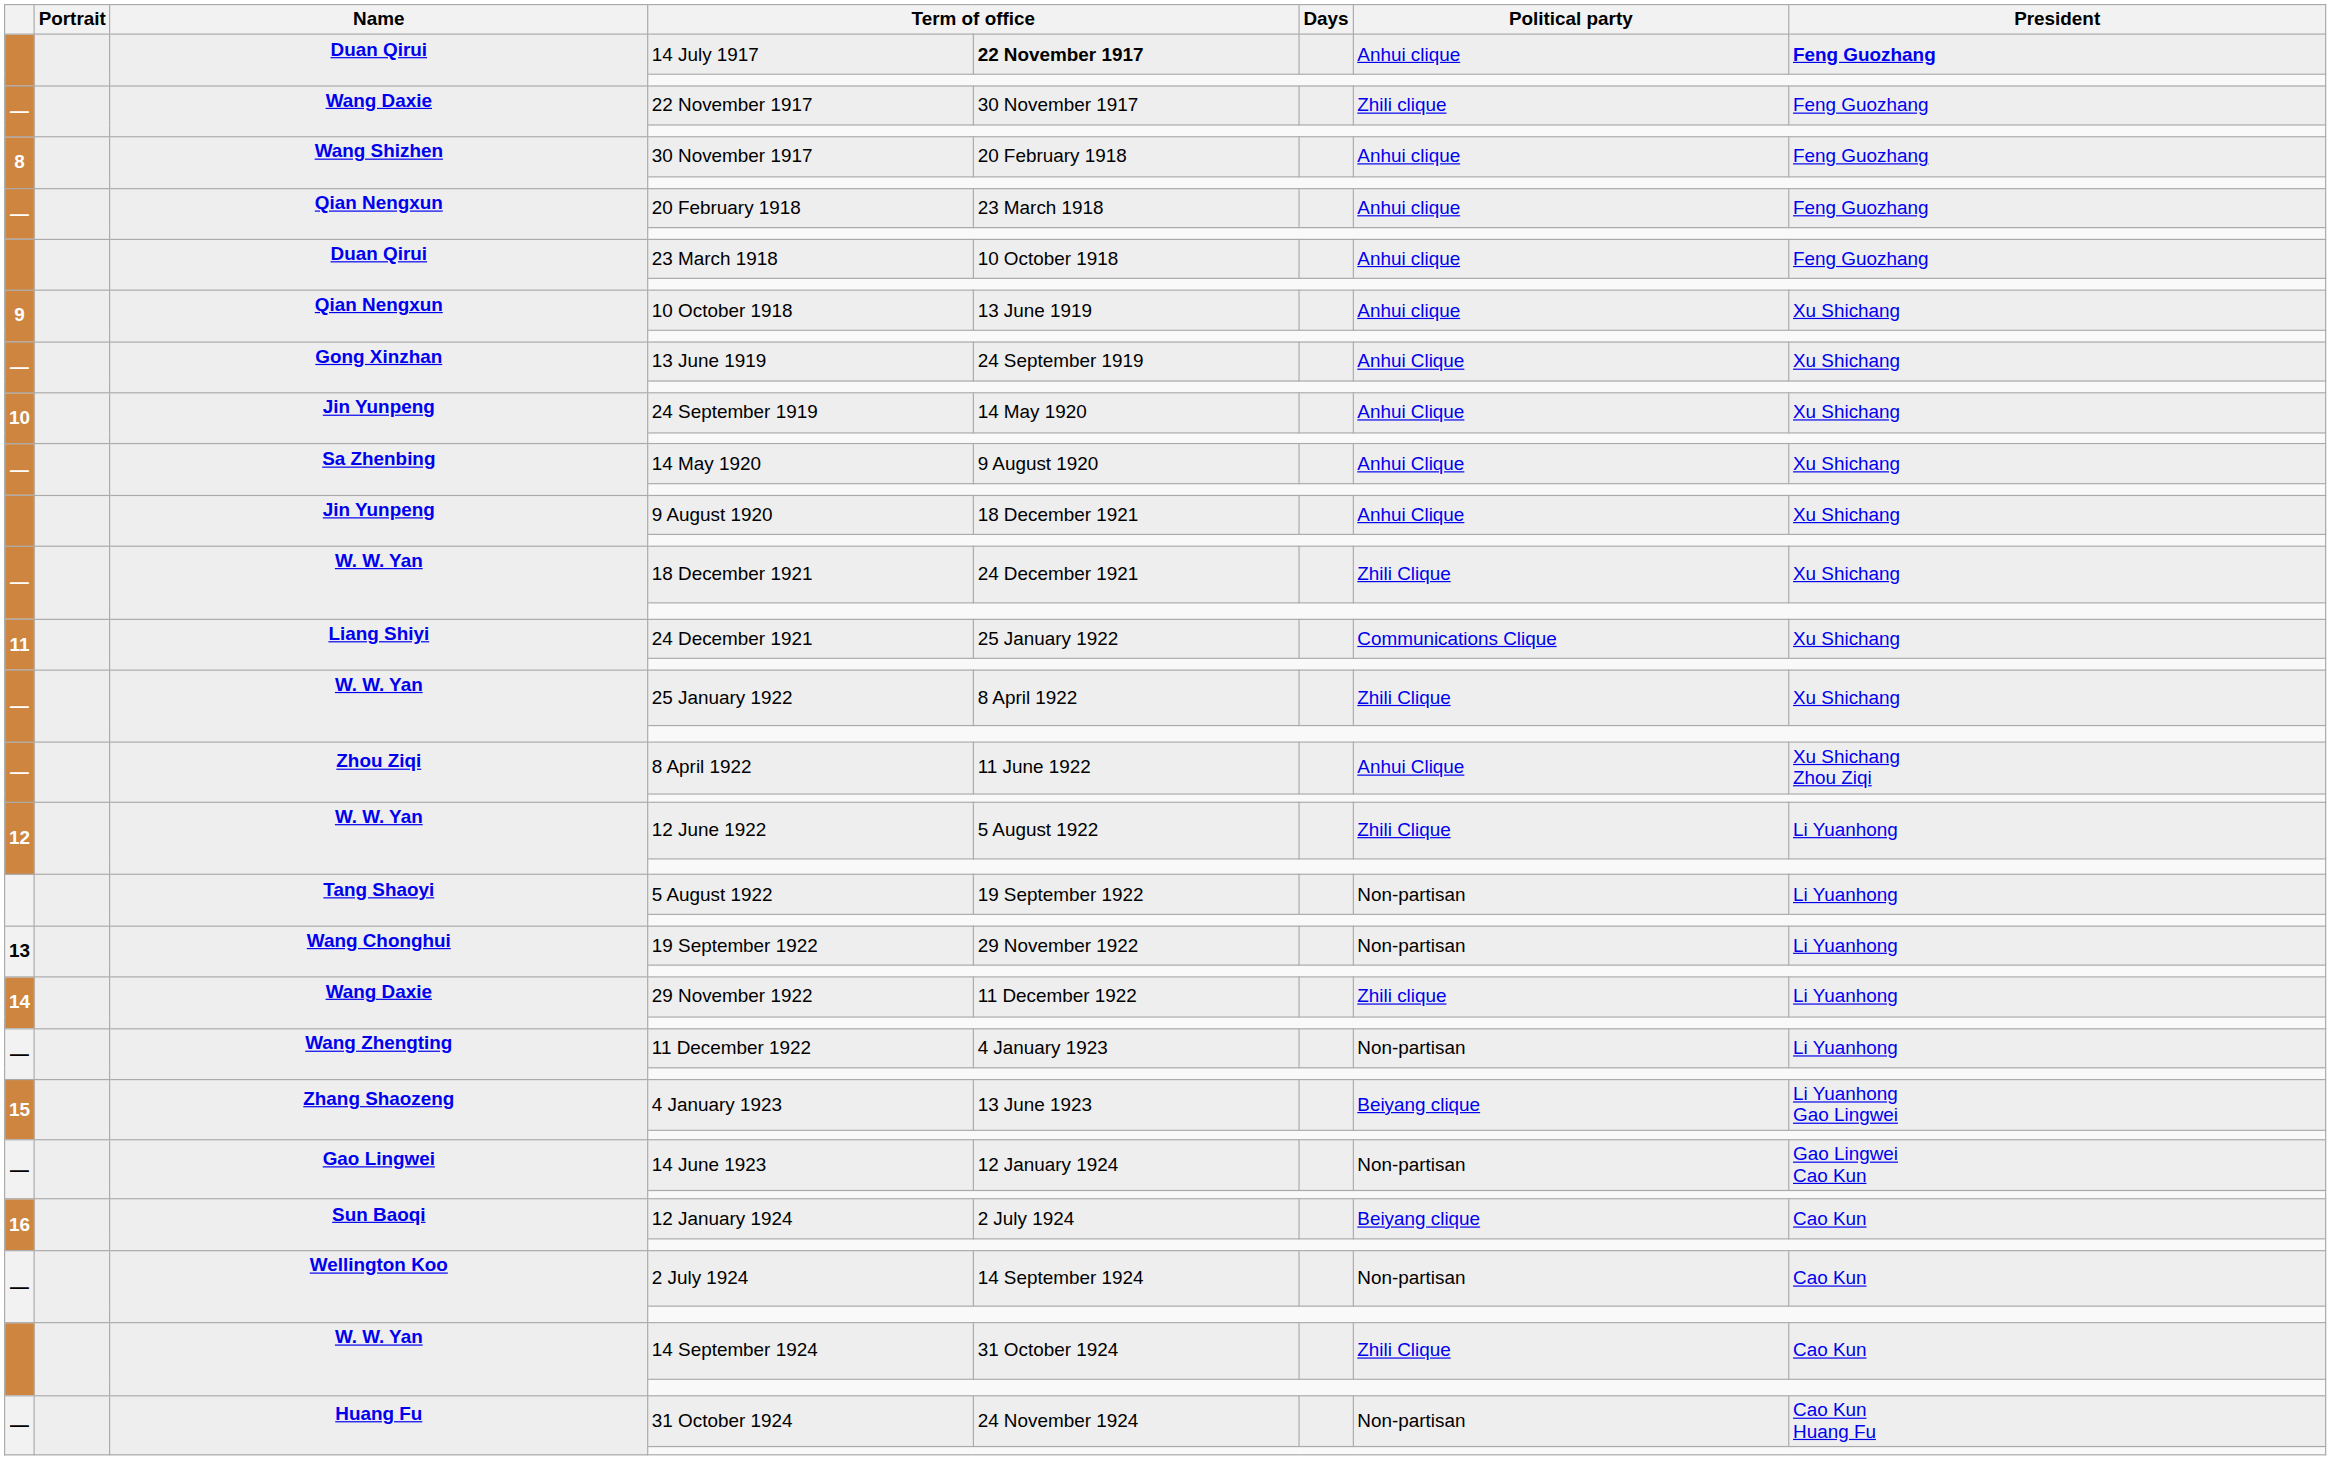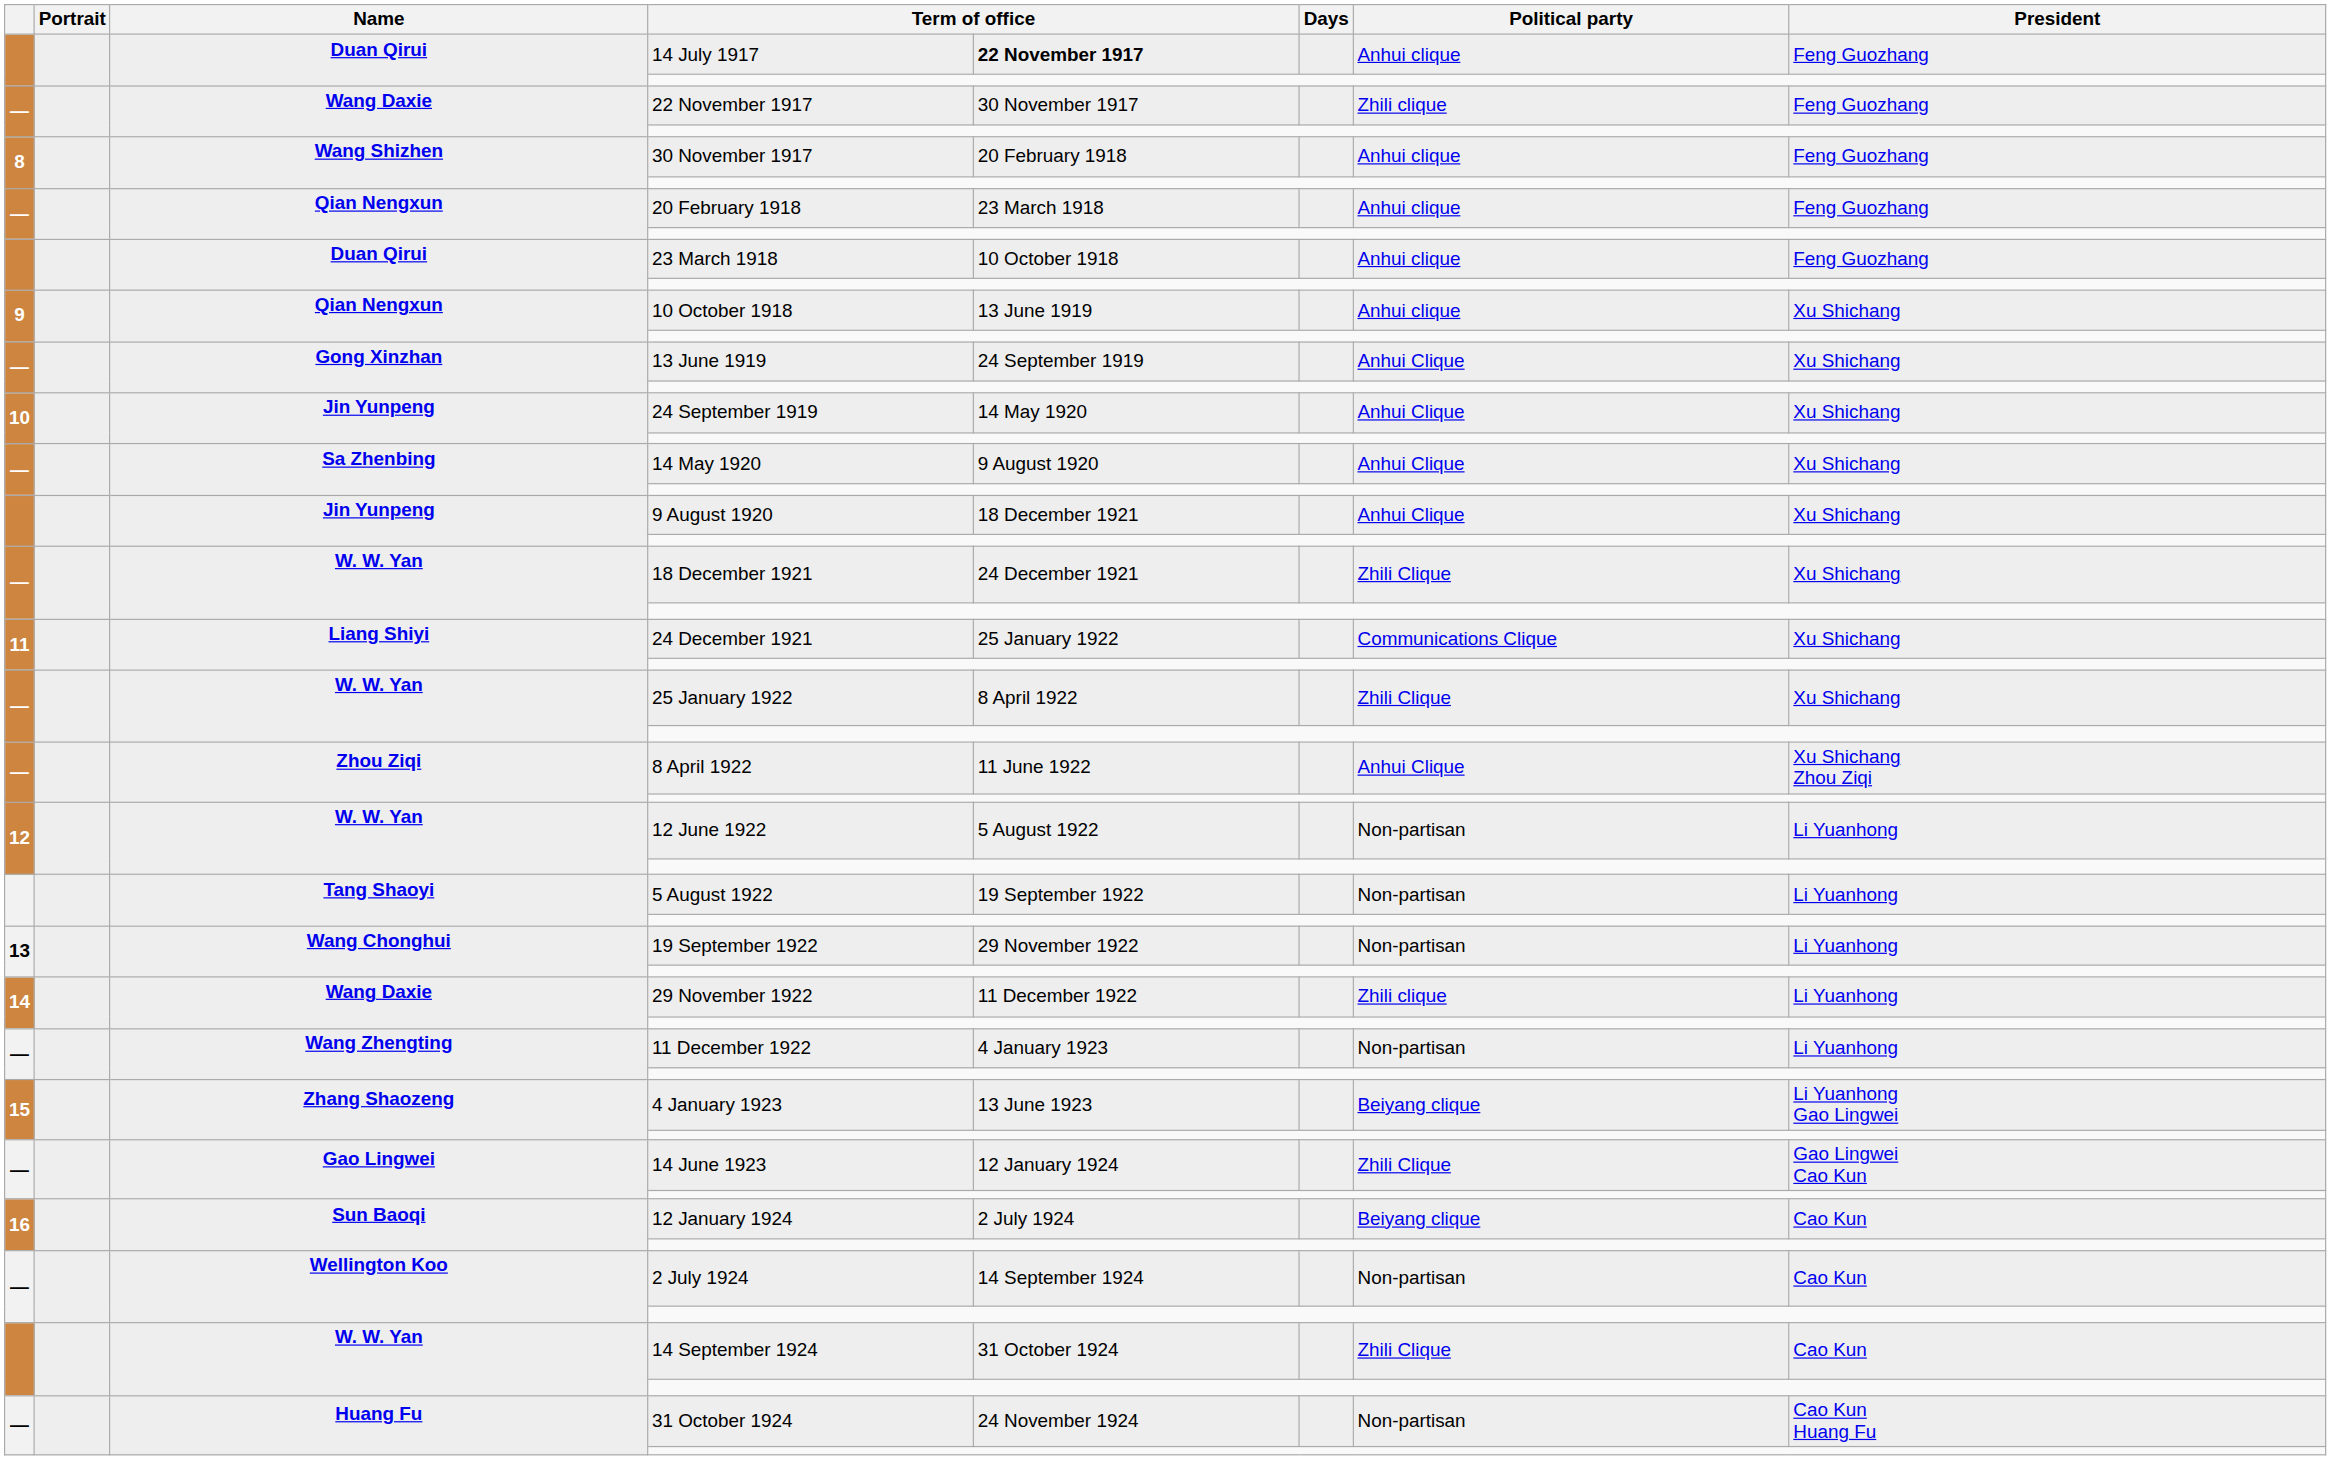(1864, 54) bold -> (1861, 54) normal
(1404, 830) Zhili Clique -> (1412, 830) Non-partisan
(1411, 1164) Non-partisan -> (1404, 1164) Zhili Clique
